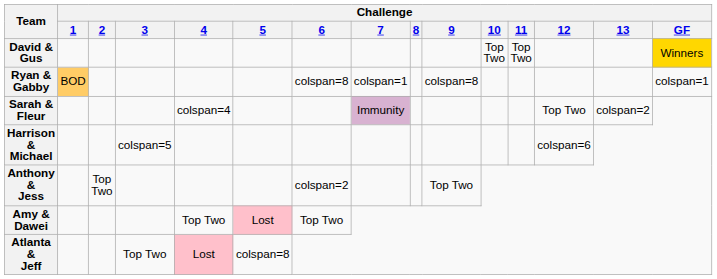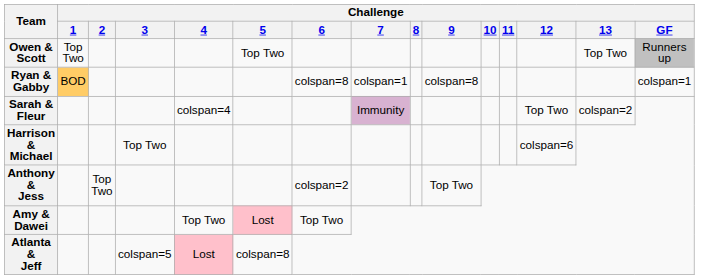- row: (31, 52)
+ row: (31, 52)
(145, 145) colspan=5 -> (145, 145) Top Two
(145, 254) Top Two -> (145, 254) colspan=5
